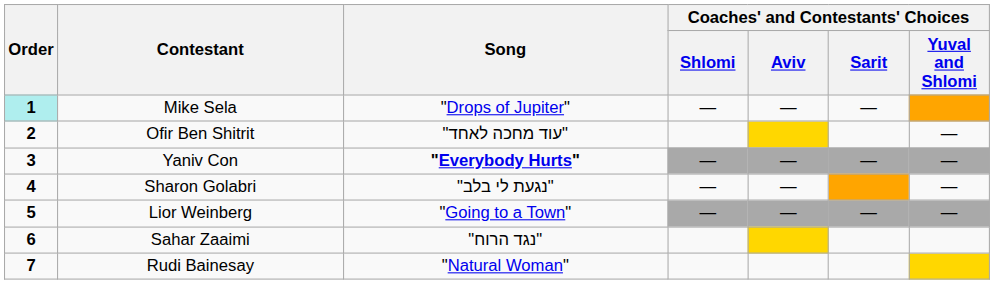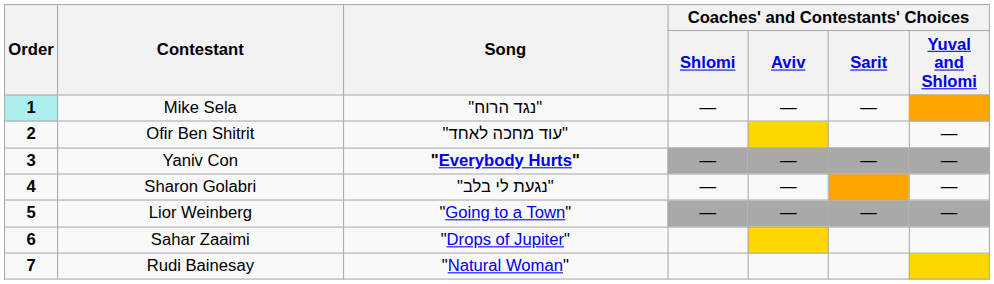(505, 107) "Drops of Jupiter" -> (505, 107) "נגד הרוח"
(505, 239) "נגד הרוח" -> (505, 239) "Drops of Jupiter"
